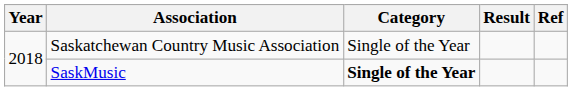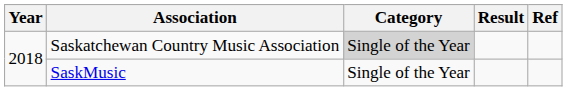(408, 45) no background -> (408, 45) lightgrey background
(411, 72) bold -> (408, 72) normal
